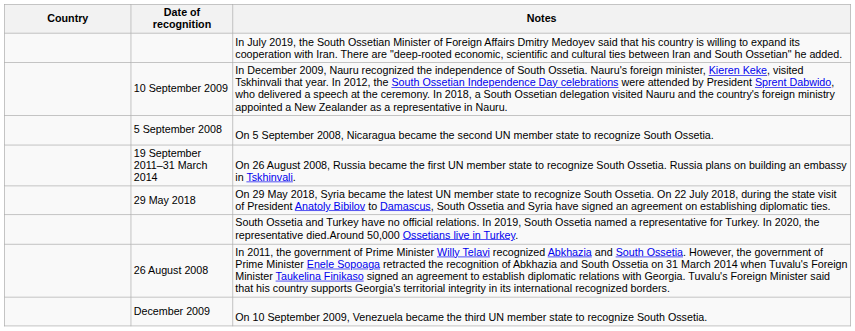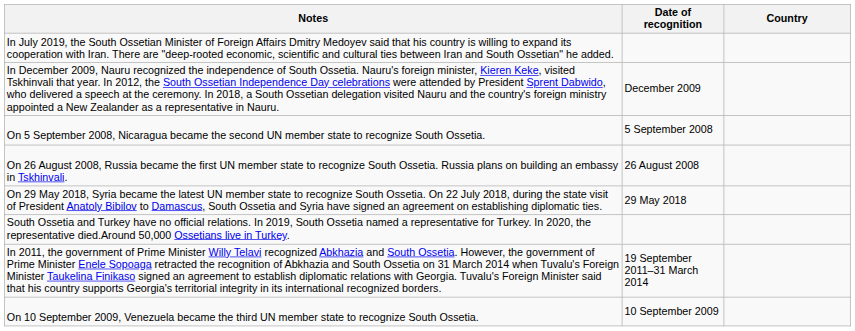columns swapped: (68, 19) <-> (542, 19)
(181, 89) 10 September 2009 -> (663, 89) December 2009
(171, 165) 19 September 2011–31 March 2014 -> (662, 165) 26 August 2008
(171, 270) 26 August 2008 -> (661, 270) 19 September 2011–31 March 2014
(172, 311) December 2009 -> (672, 311) 10 September 2009
